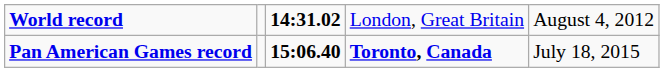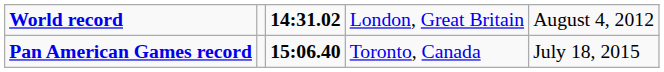(421, 51) bold -> (415, 51) normal
